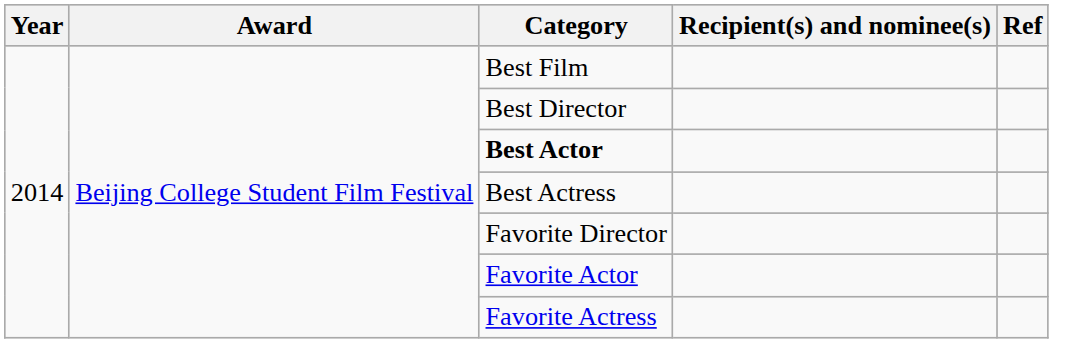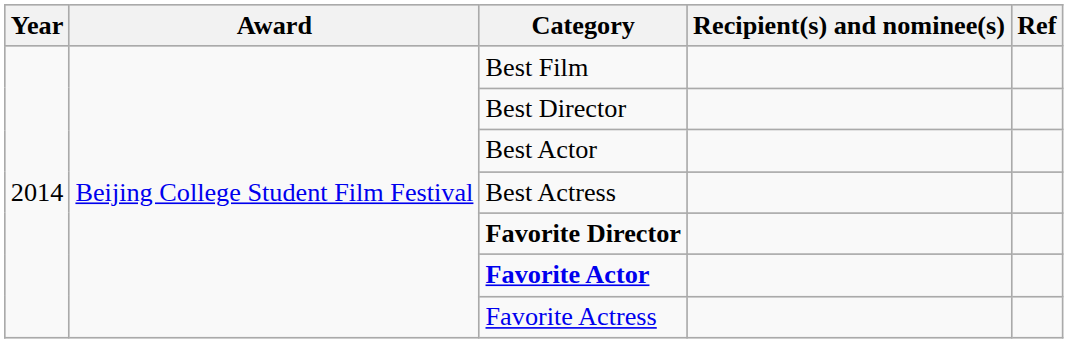(544, 150) bold -> (541, 150) normal
(576, 233) normal -> (583, 233) bold
(562, 274) normal -> (567, 274) bold
